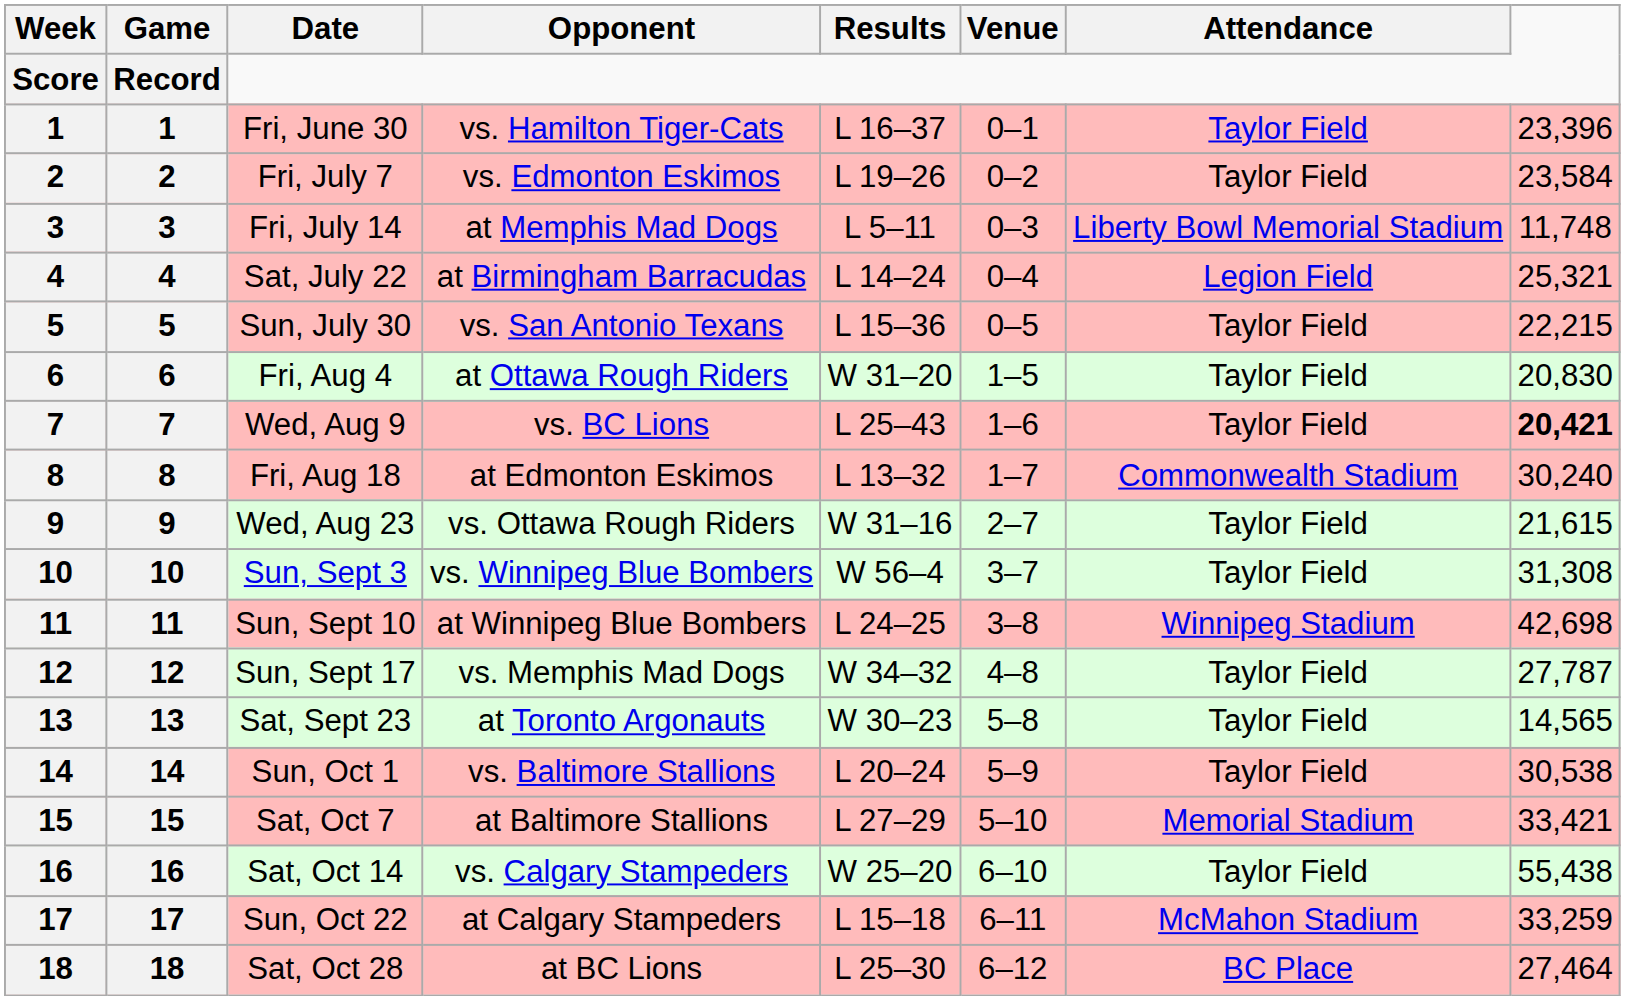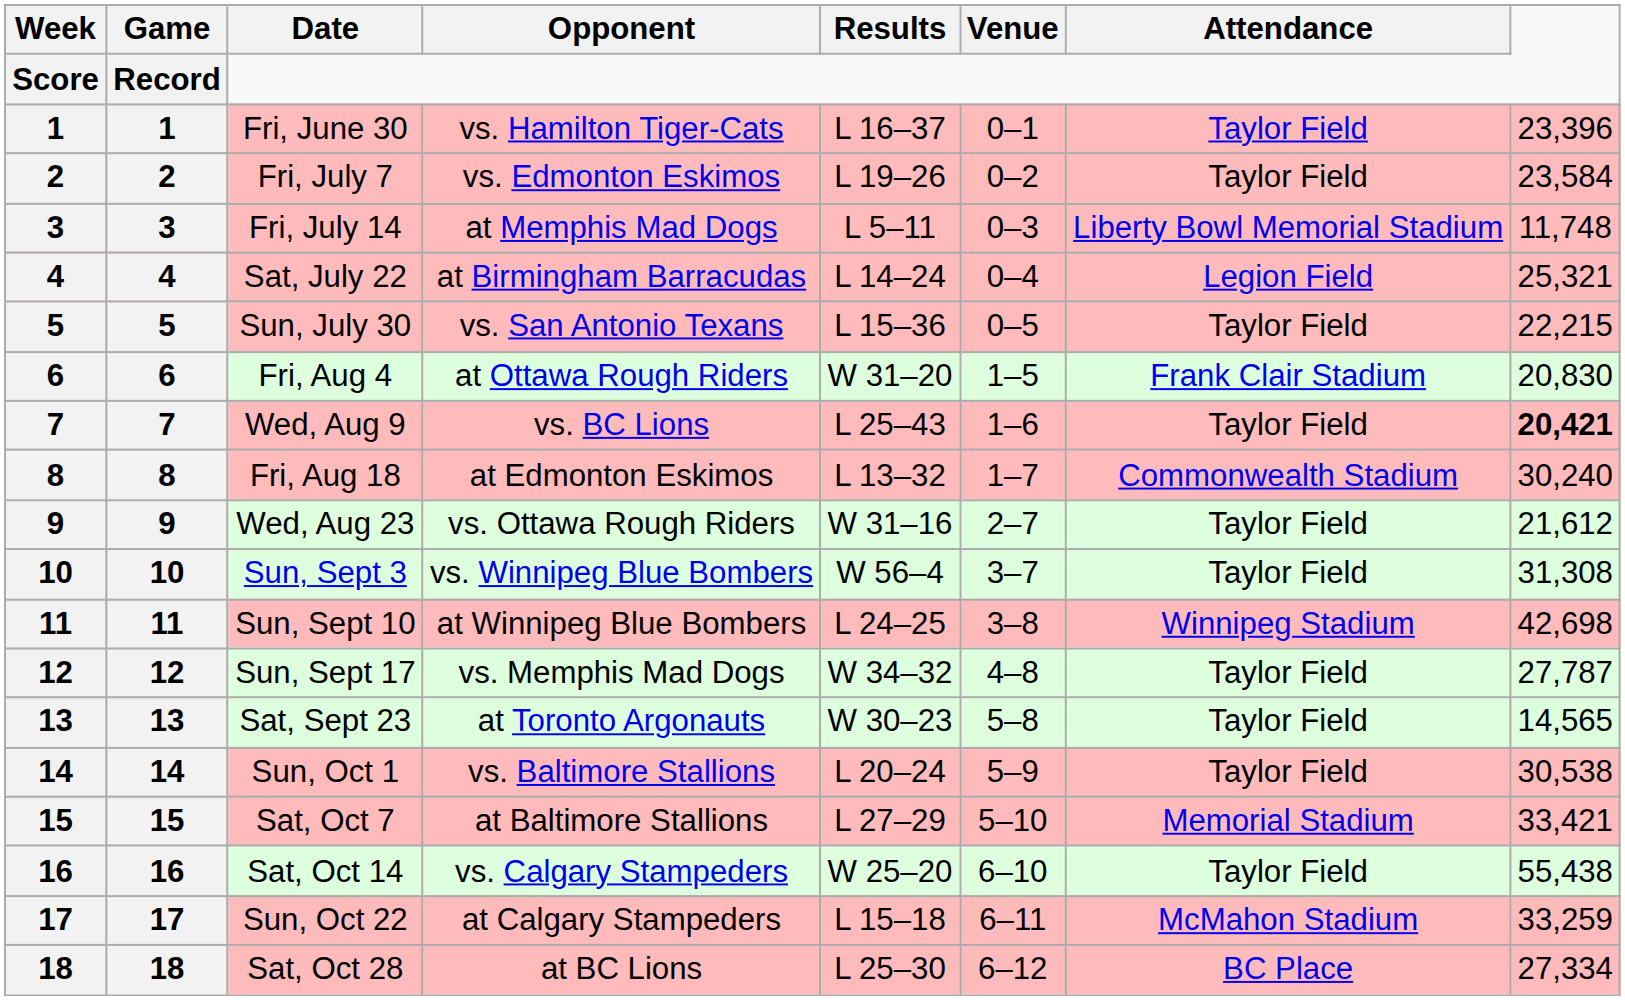(1288, 375) Taylor Field -> (1288, 375) Frank Clair Stadium
(1565, 524) 21,615 -> (1565, 524) 21,612
(1565, 969) 27,464 -> (1565, 969) 27,334
